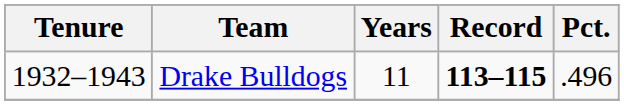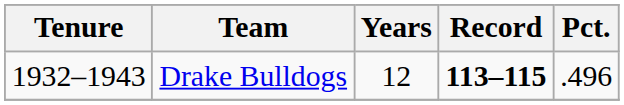(396, 75) 11 -> (396, 75) 12
